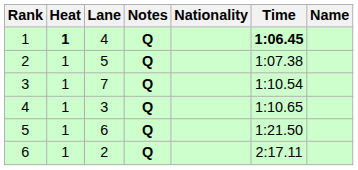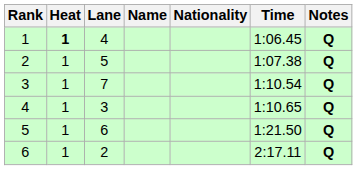columns swapped: (330, 15) <-> (148, 15)
(279, 38) bold -> (278, 38) normal
